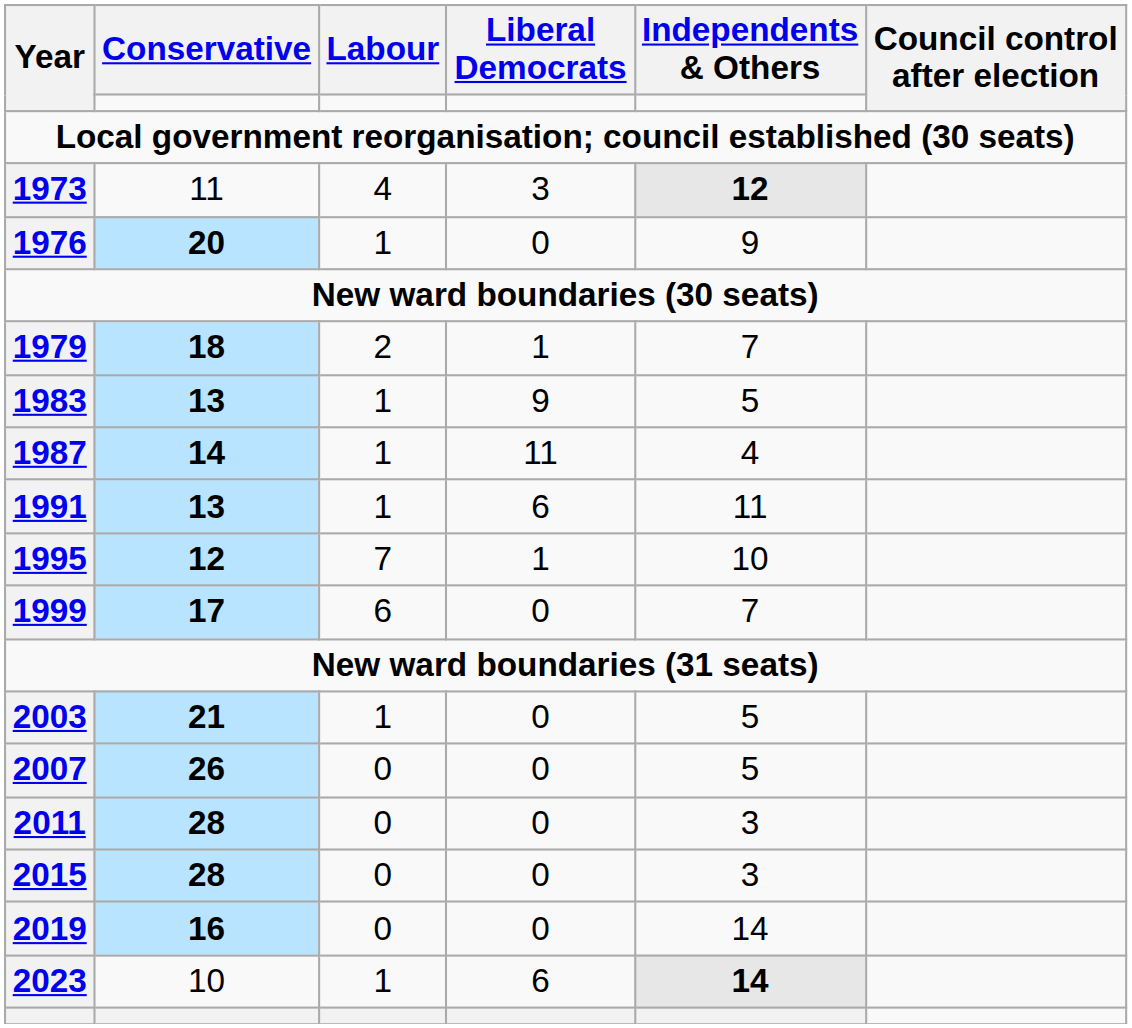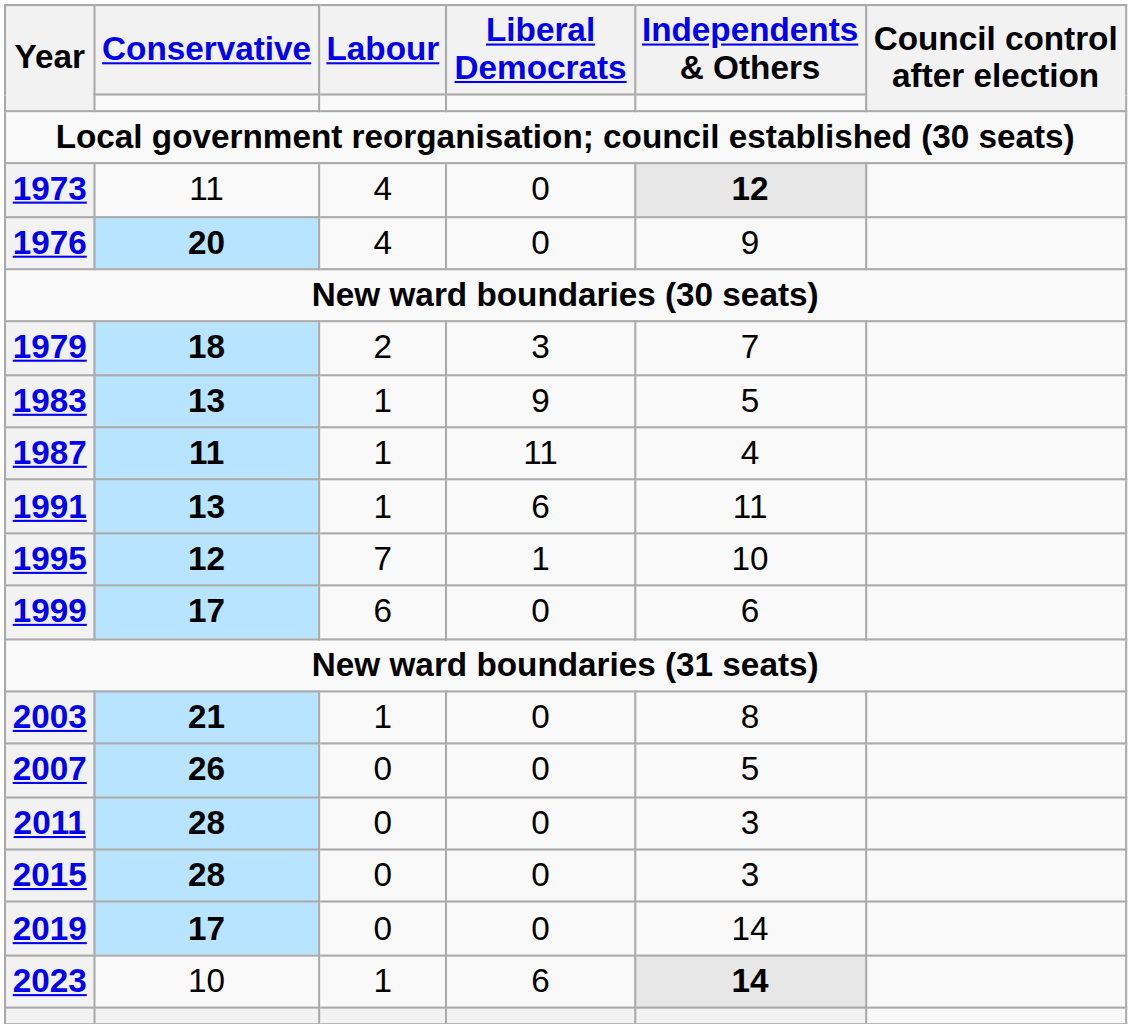(541, 189) 3 -> (541, 189) 0
(383, 242) 1 -> (383, 242) 4
(541, 347) 1 -> (541, 347) 3
(207, 453) 14 -> (207, 453) 11
(750, 611) 7 -> (750, 611) 6
(750, 717) 5 -> (750, 717) 8
(207, 928) 16 -> (207, 928) 17
